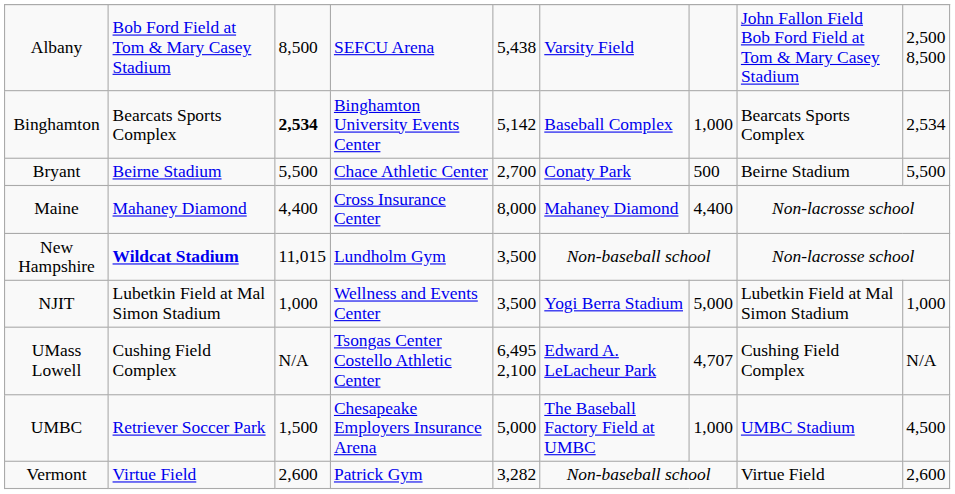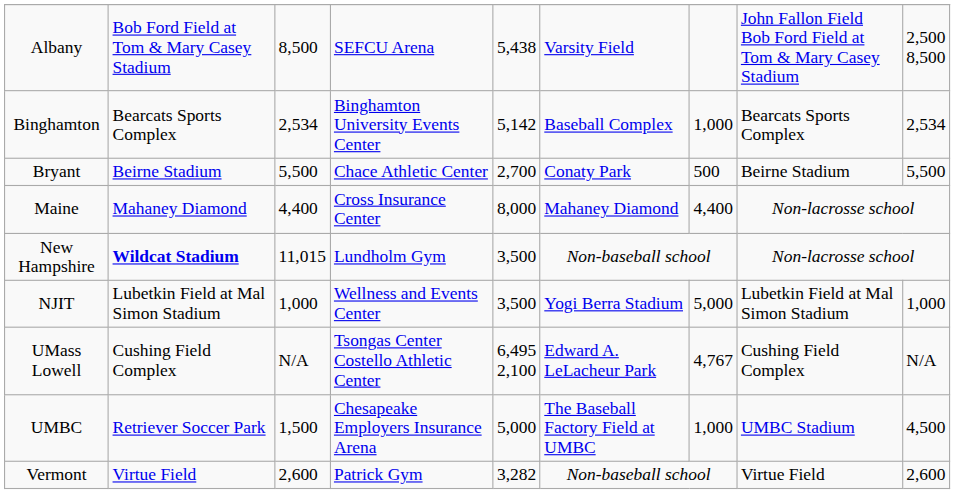(298, 124) bold -> (298, 124) normal
(713, 360) 4,707 -> (713, 360) 4,767
